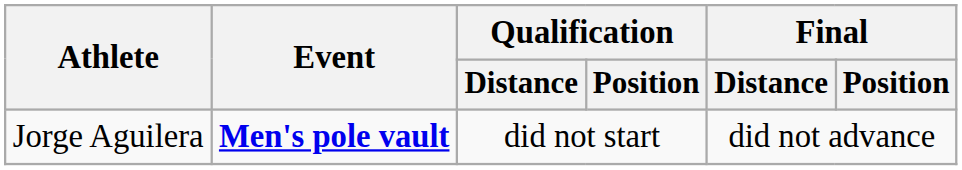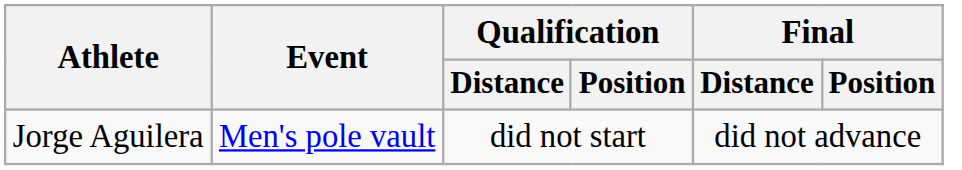(334, 136) bold -> (327, 136) normal
